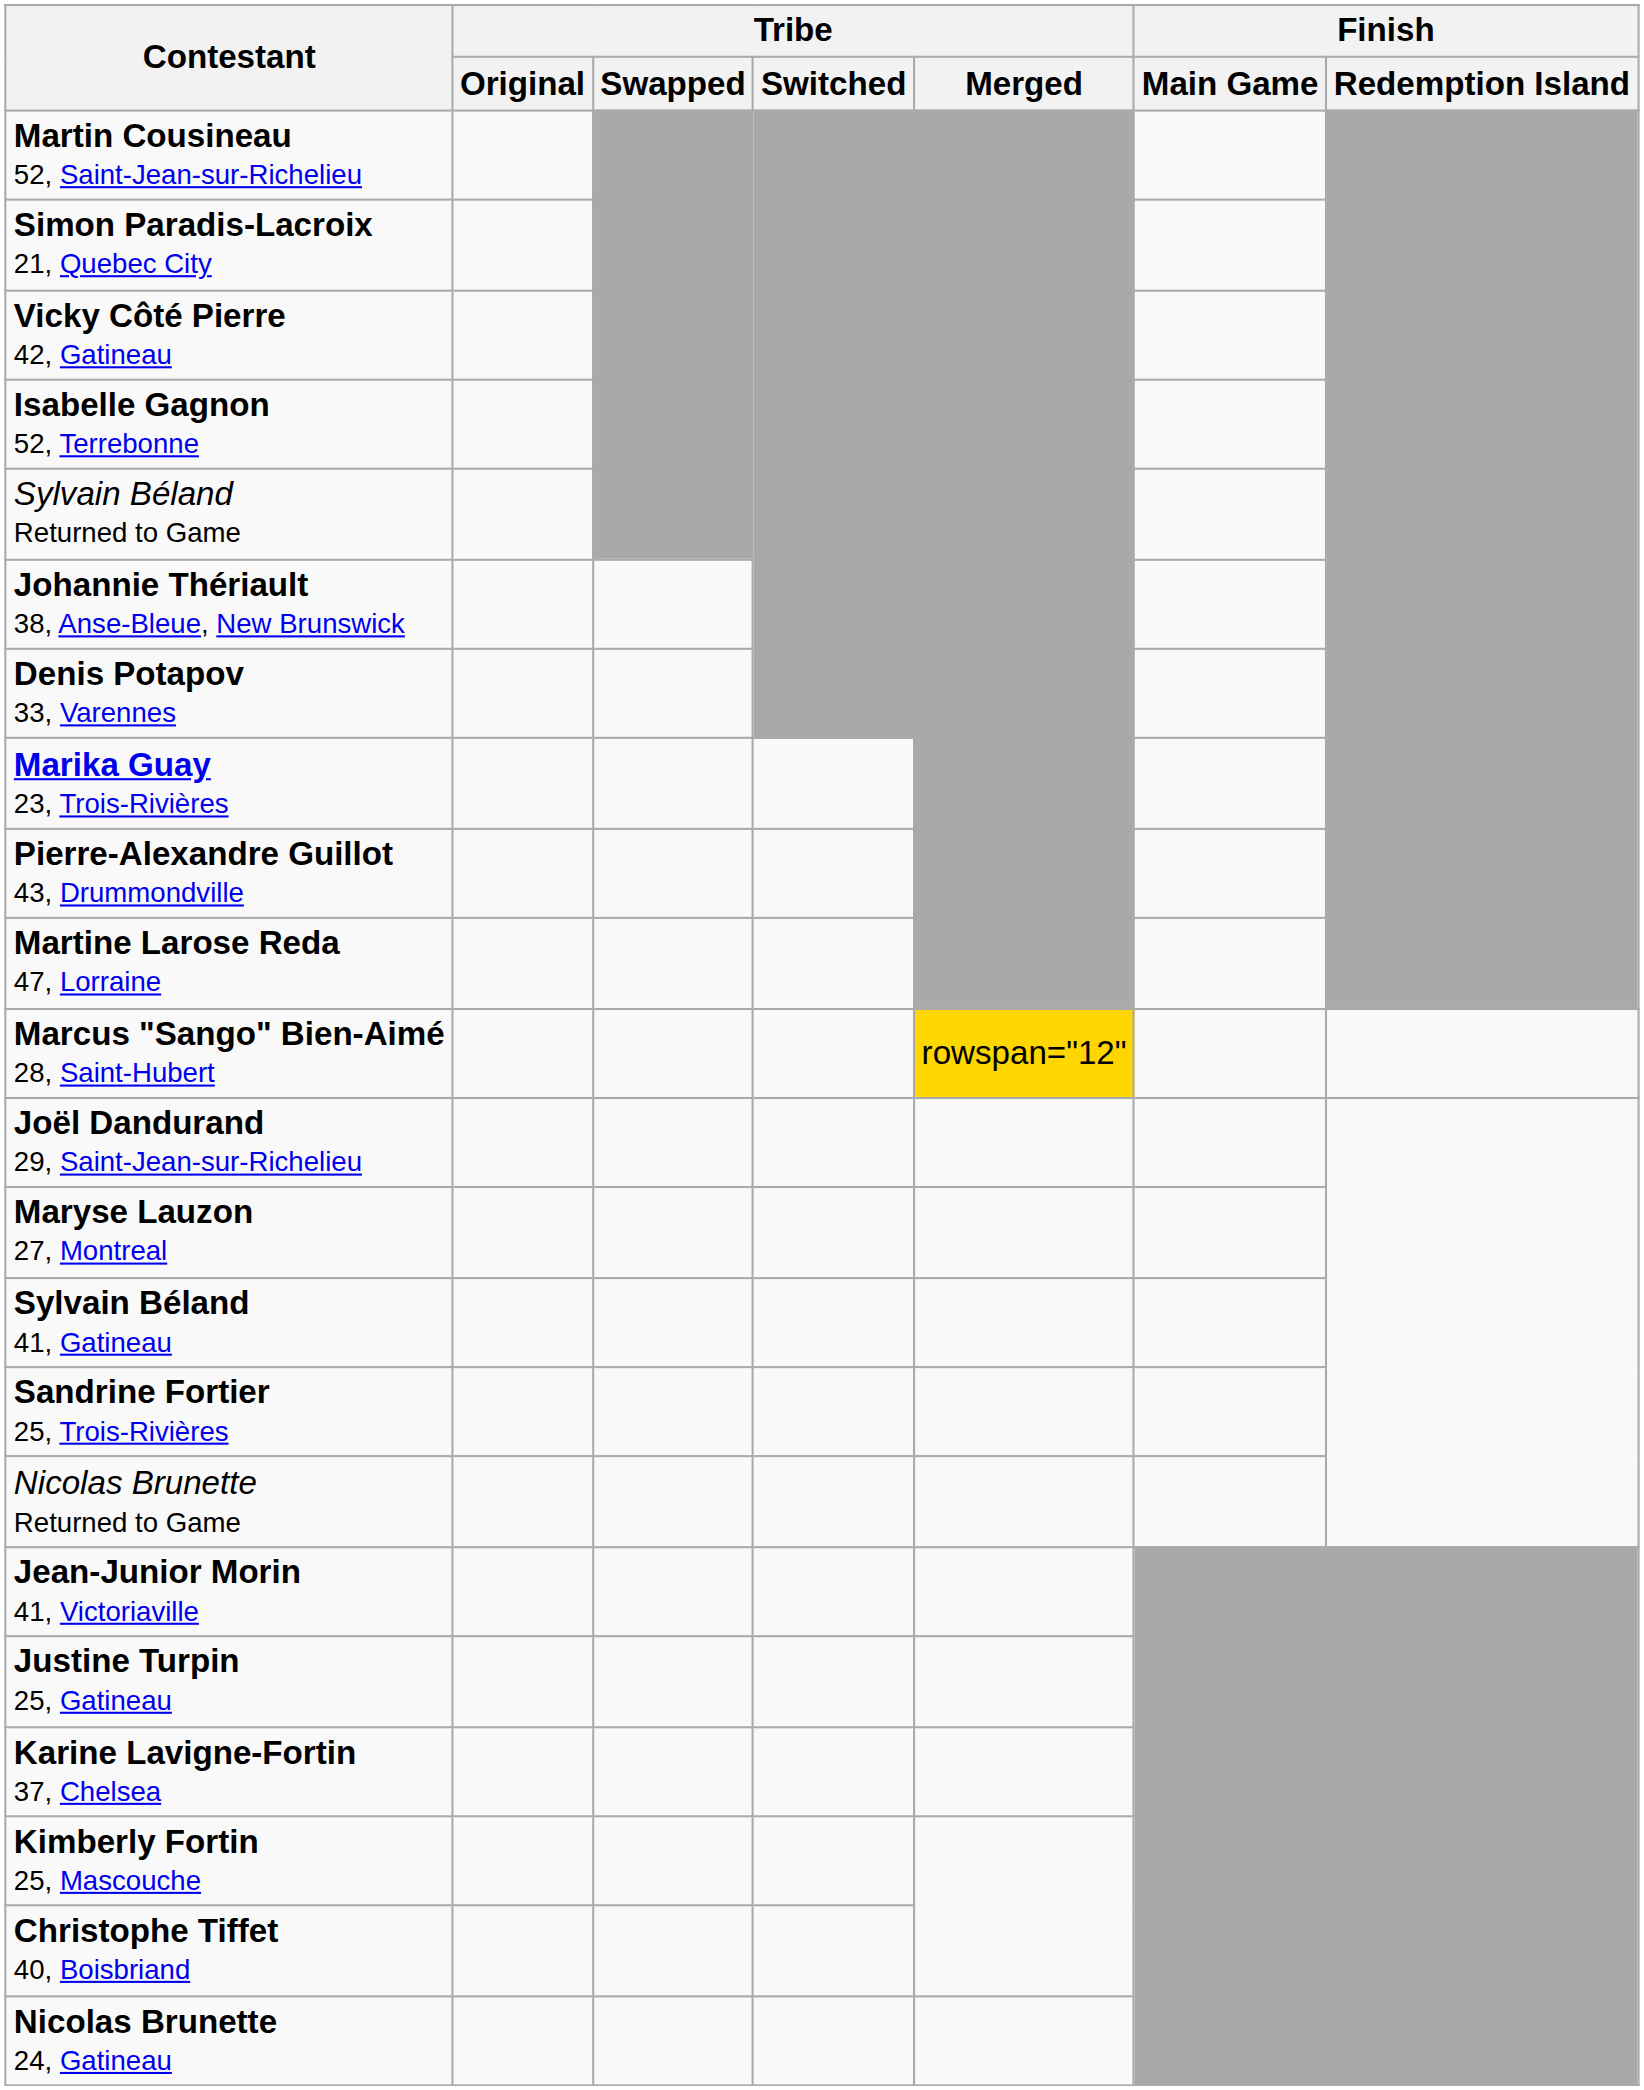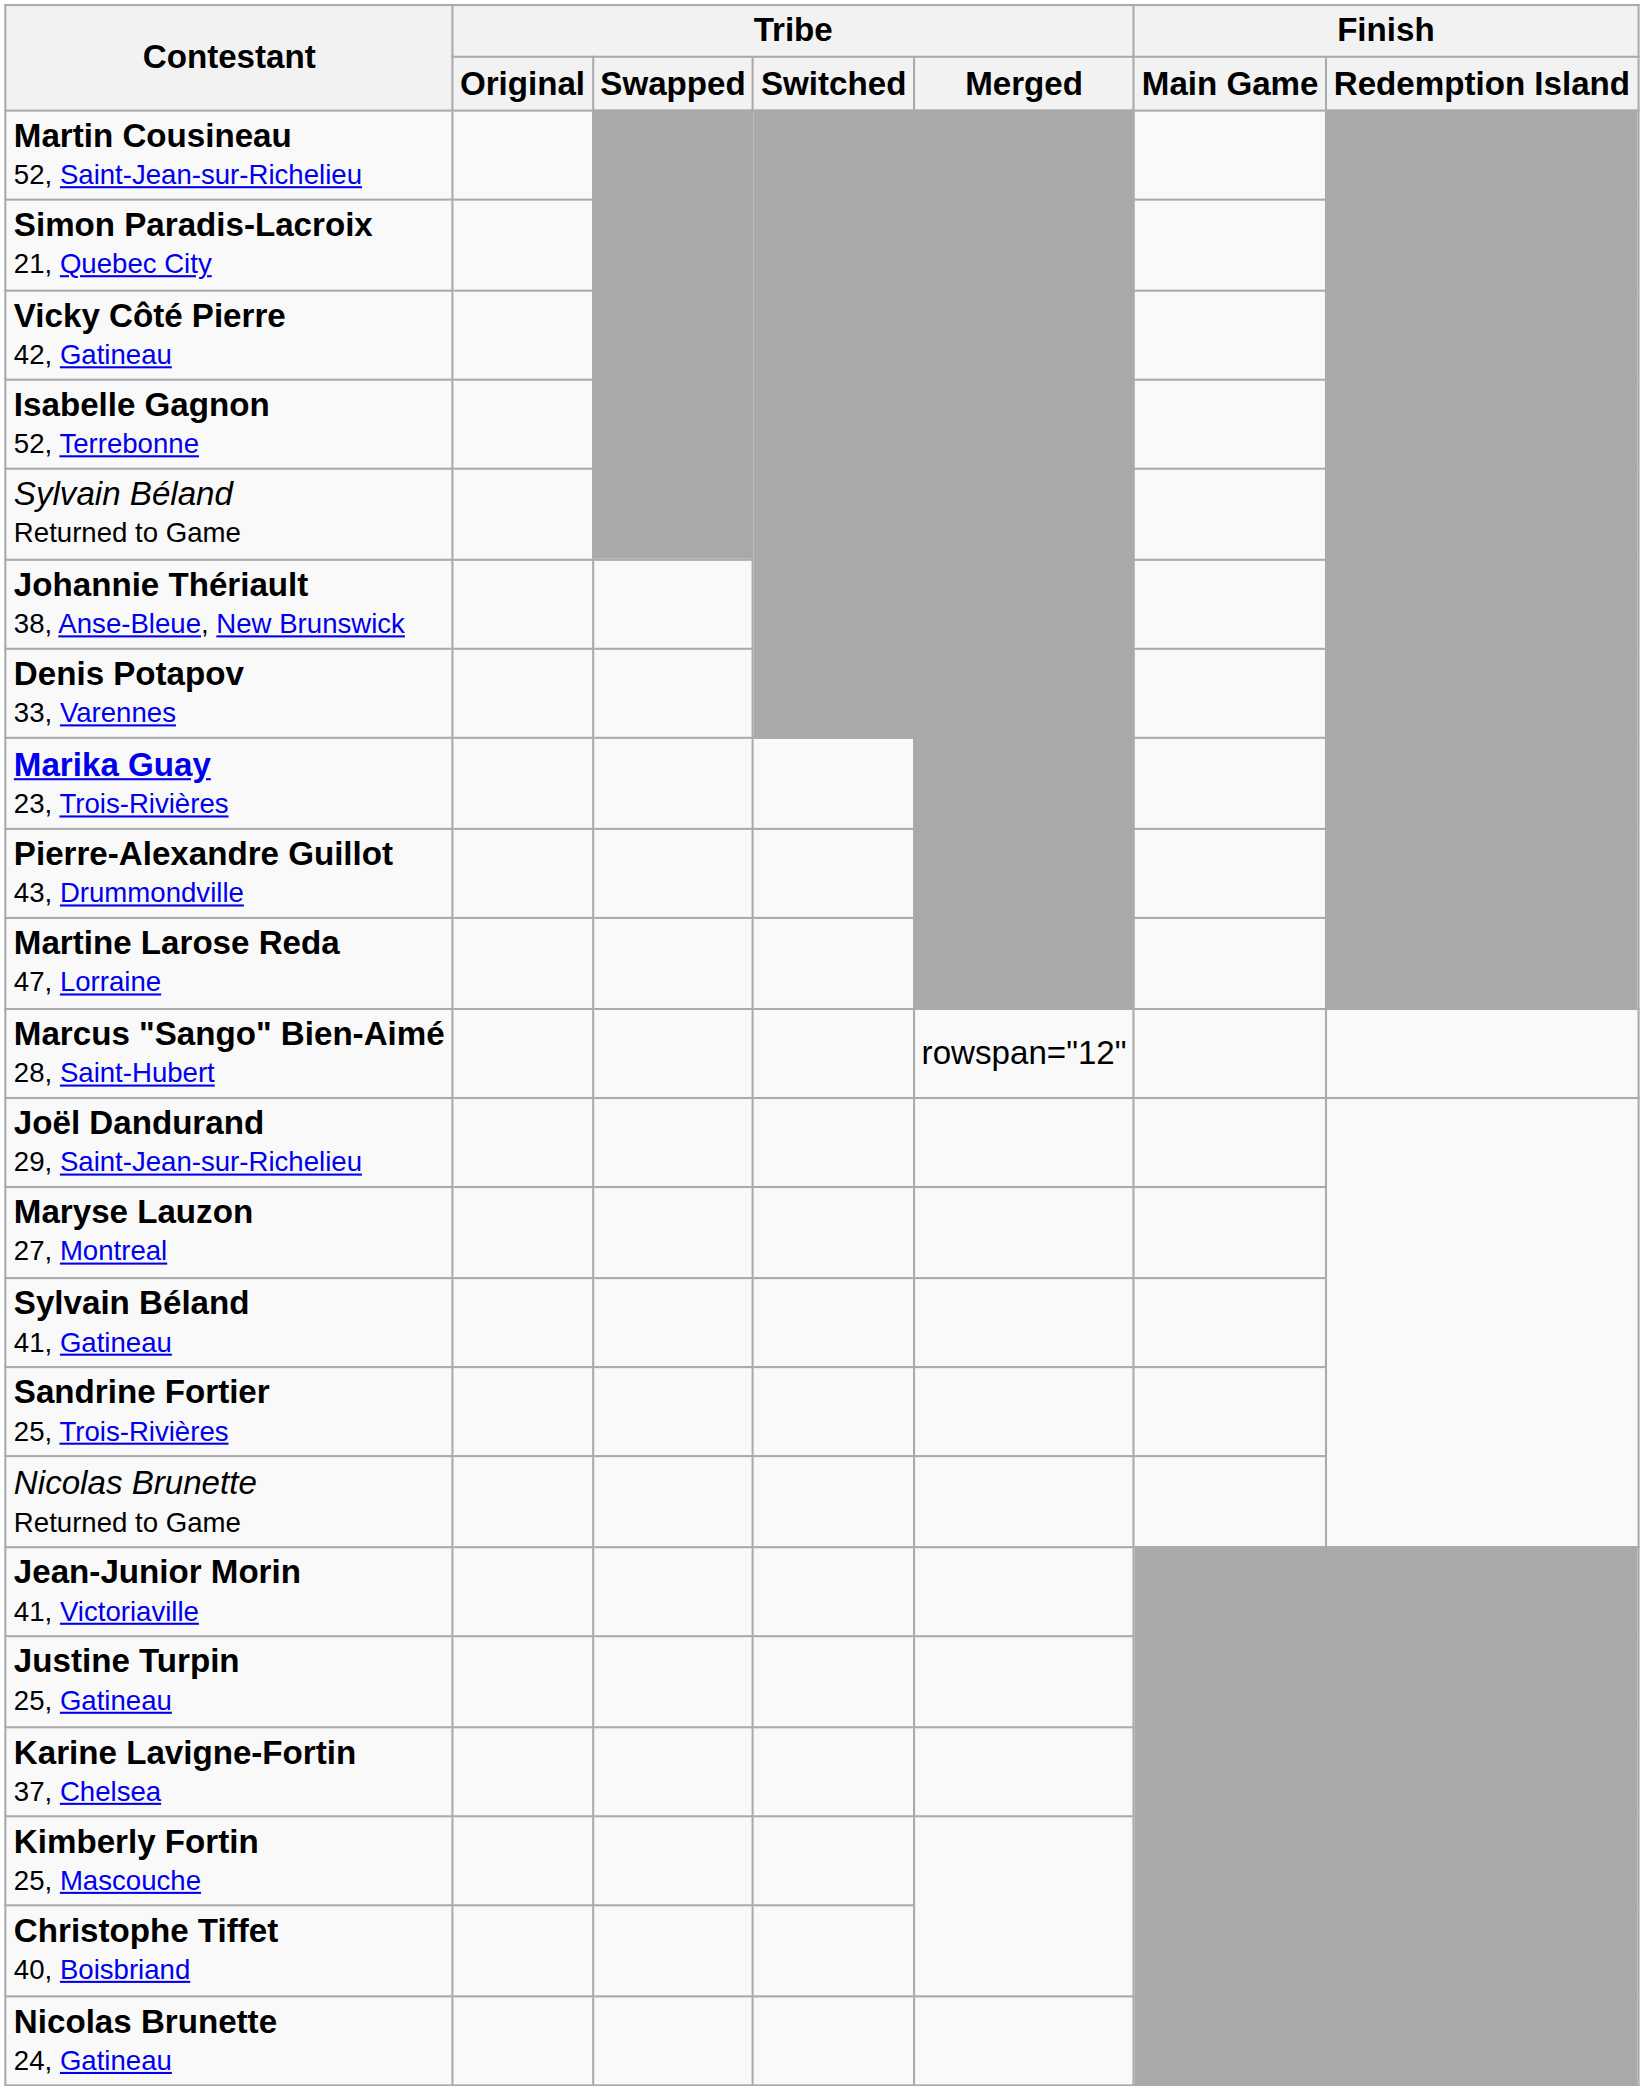(1024, 1052) gold background -> (1024, 1052) no background
